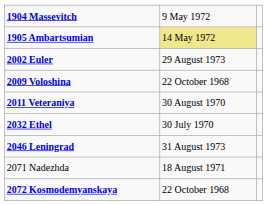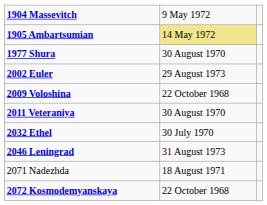+ row: (31, 54)
